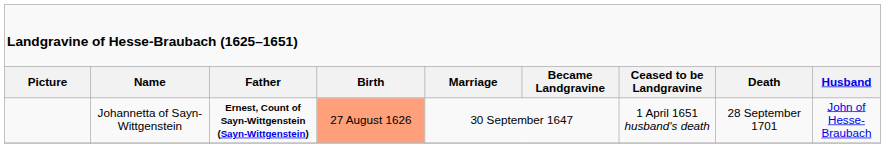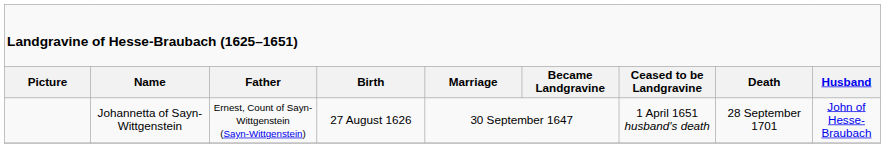(263, 120) bold -> (263, 121) normal
(371, 120) lightsalmon background -> (371, 120) no background
